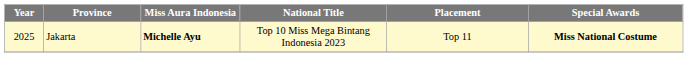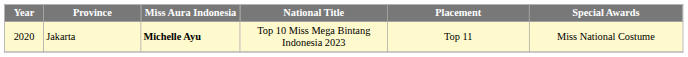(24, 37) 2025 -> (24, 37) 2020
(605, 37) bold -> (606, 37) normal
